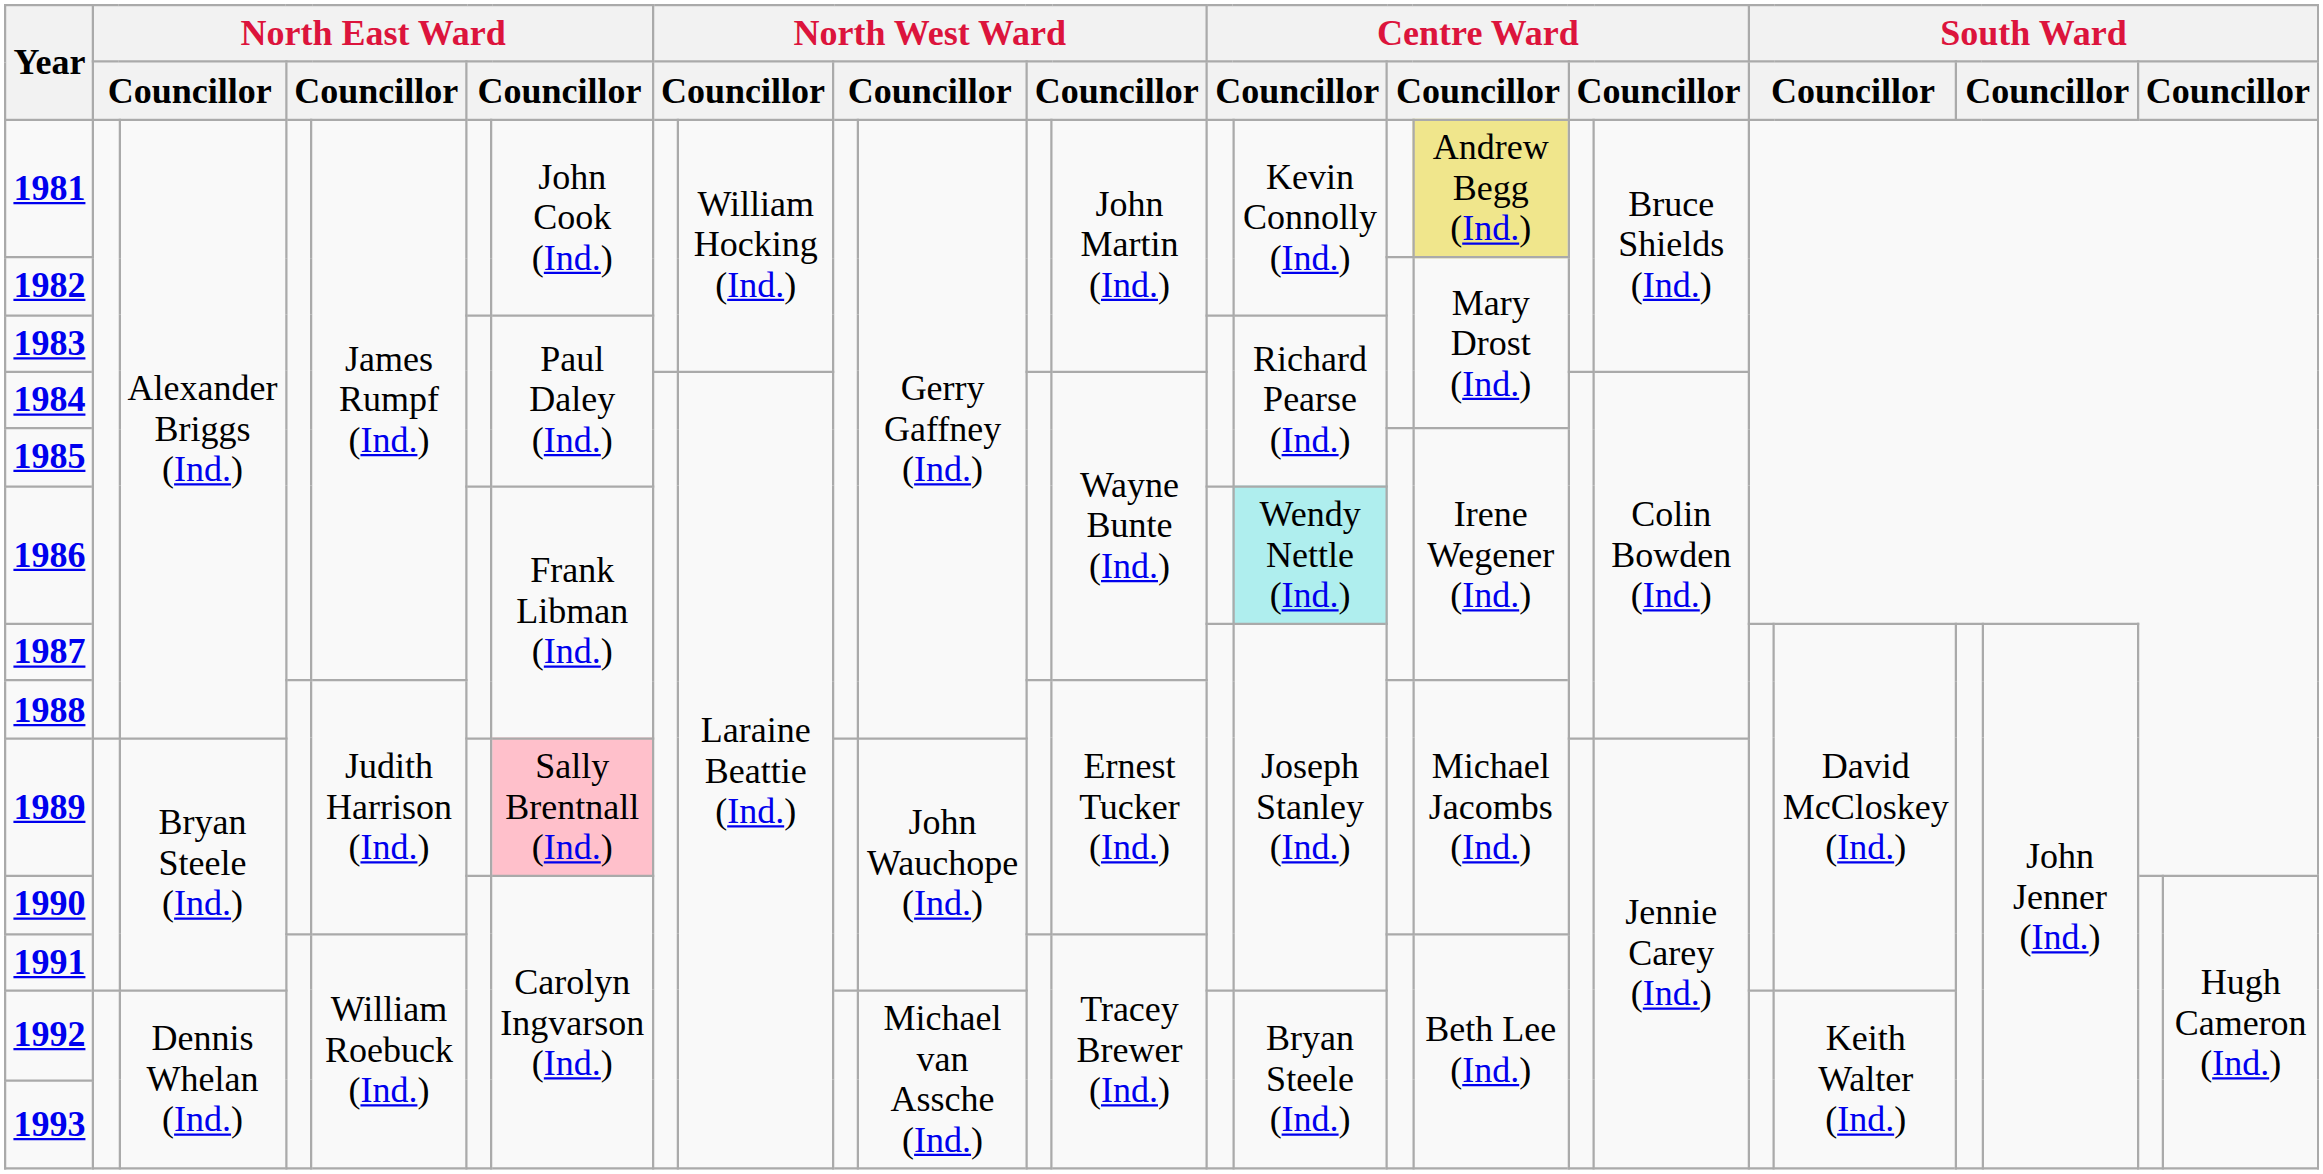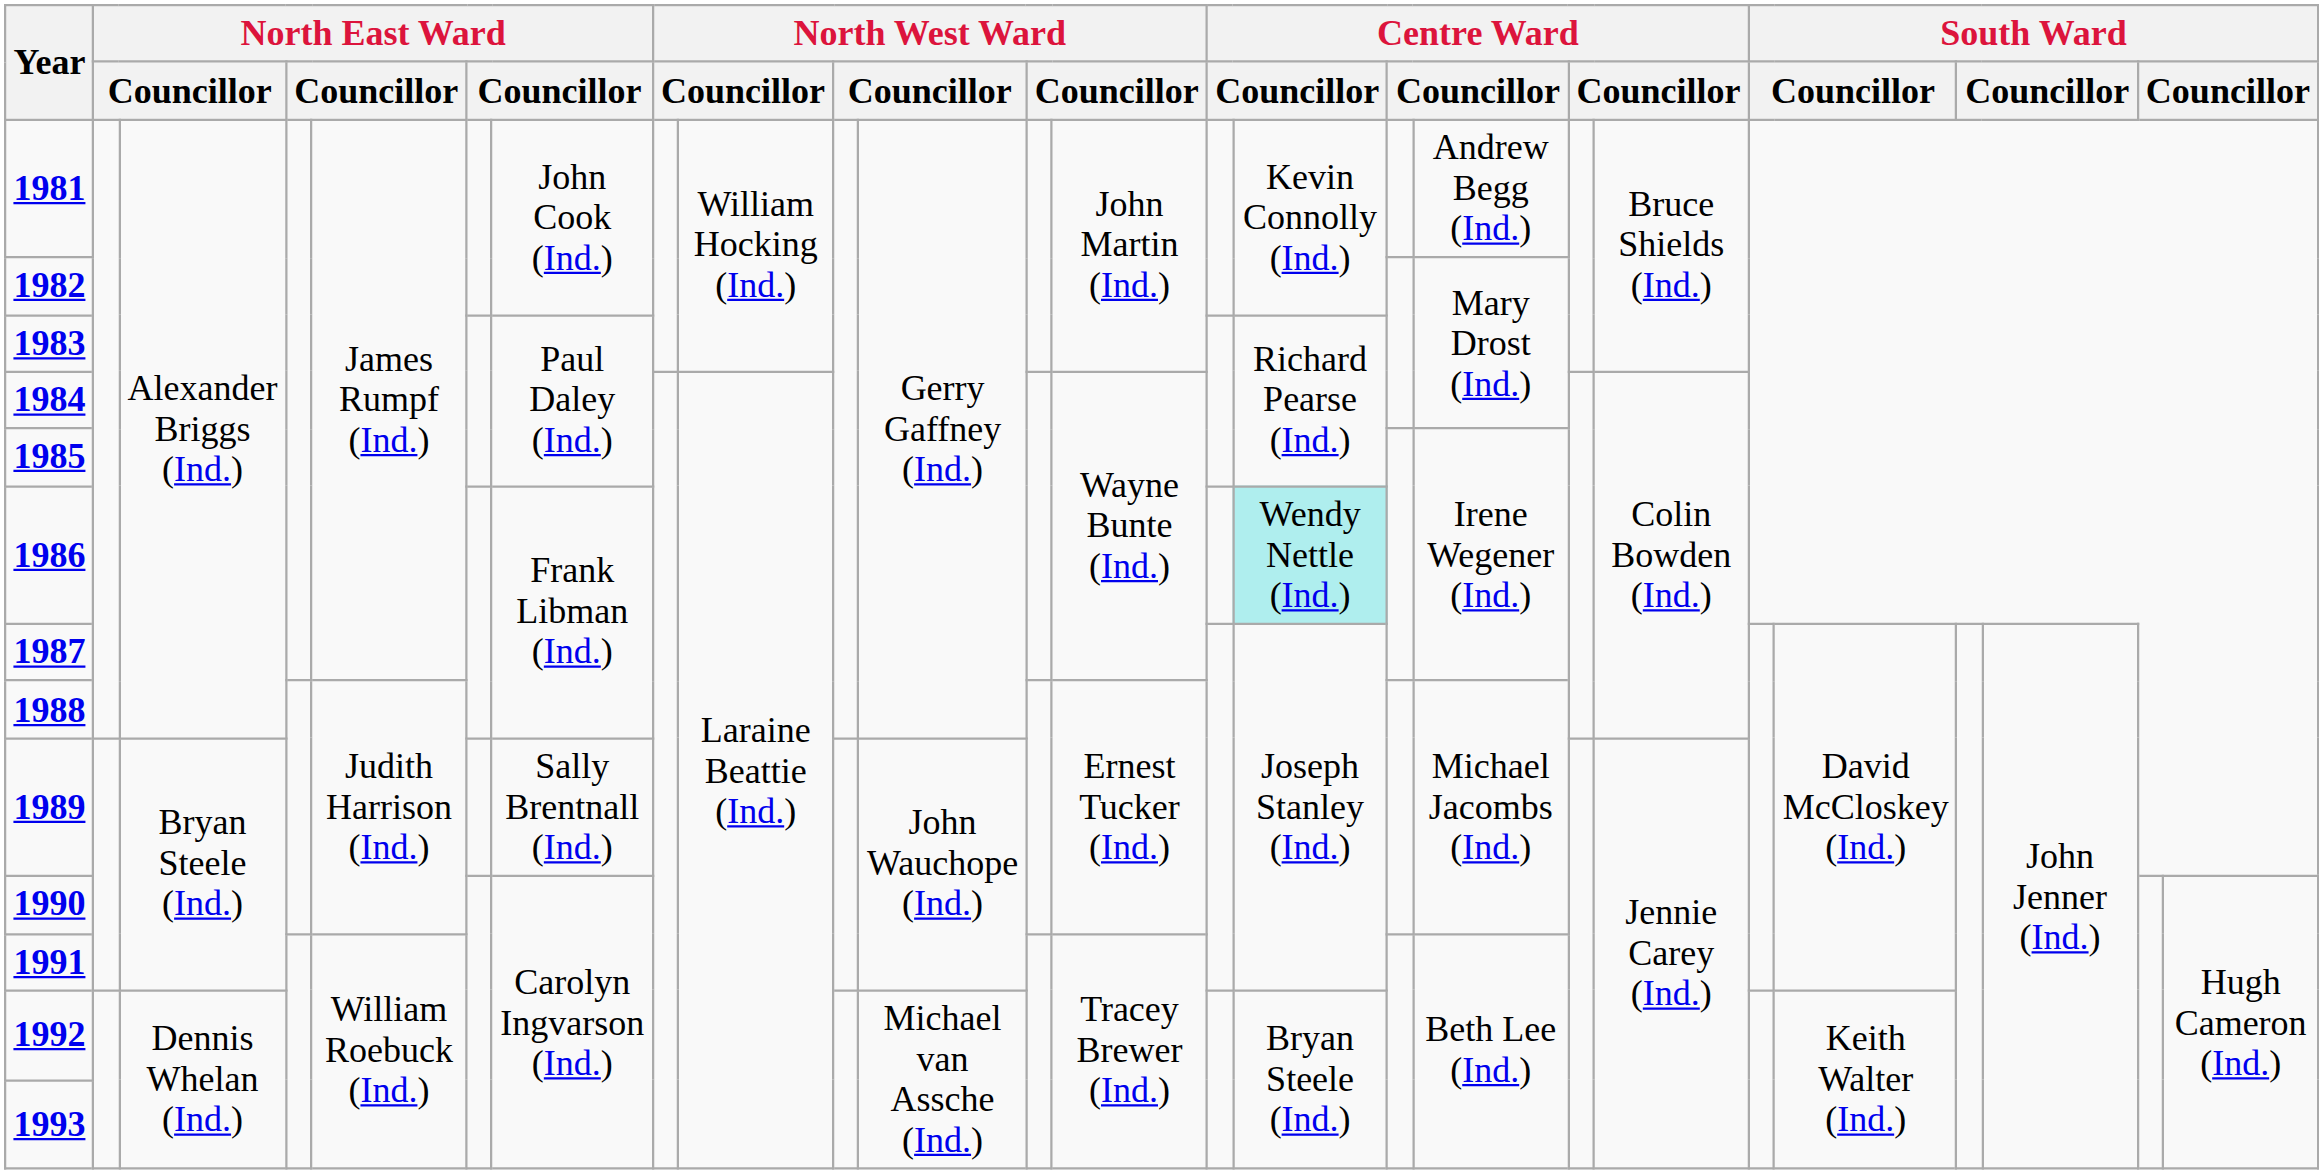(1491, 187) khaki background -> (1491, 187) no background
(572, 806) pink background -> (572, 806) no background
